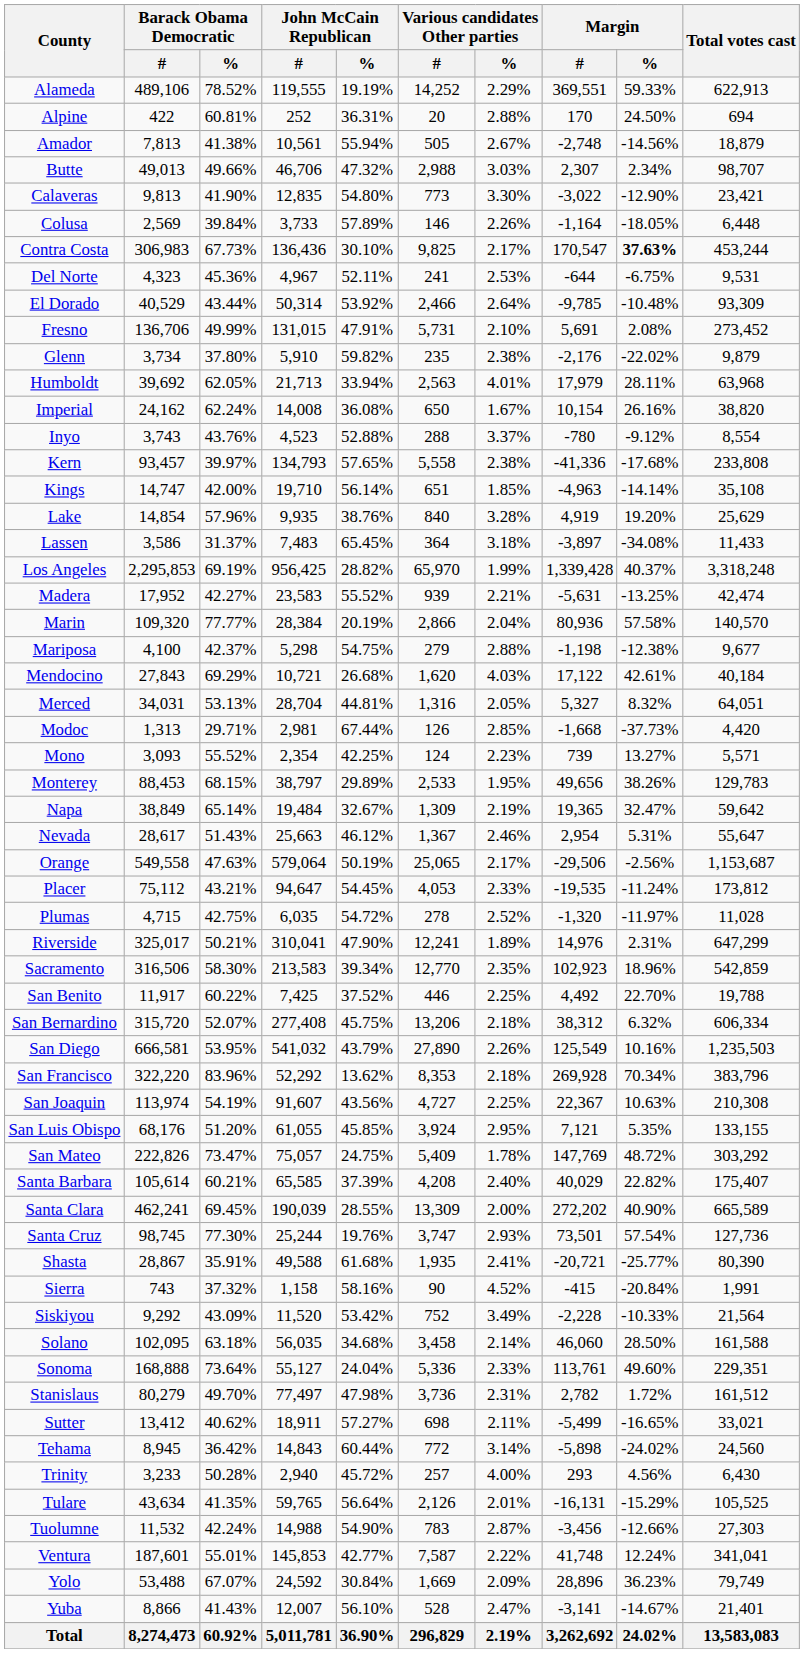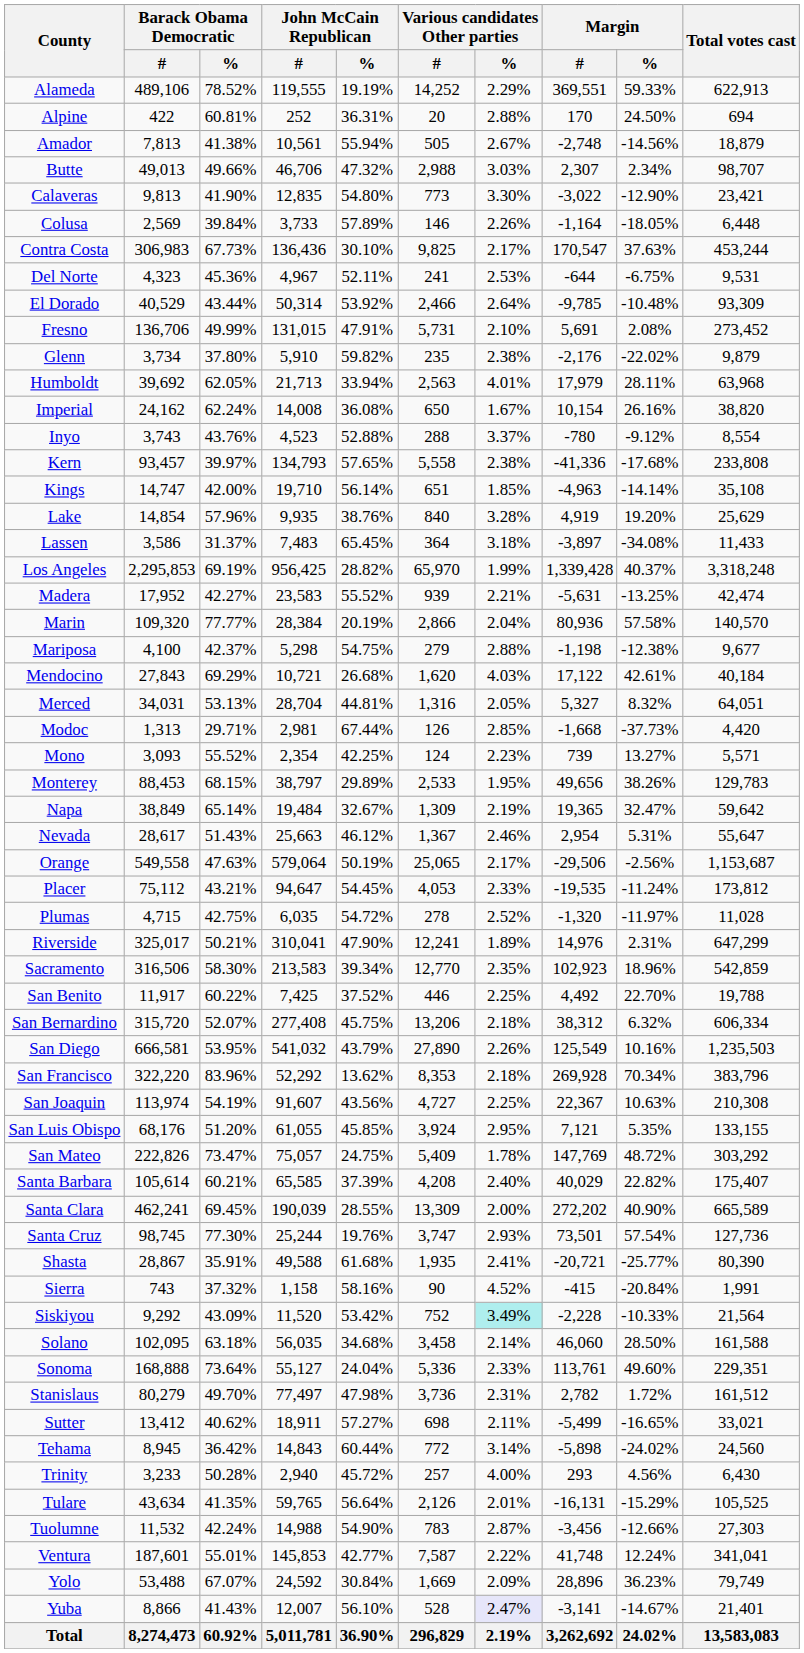(650, 249) bold -> (650, 249) normal
(509, 1315) no background -> (509, 1315) paleturquoise background
(509, 1608) no background -> (509, 1608) lavender background
